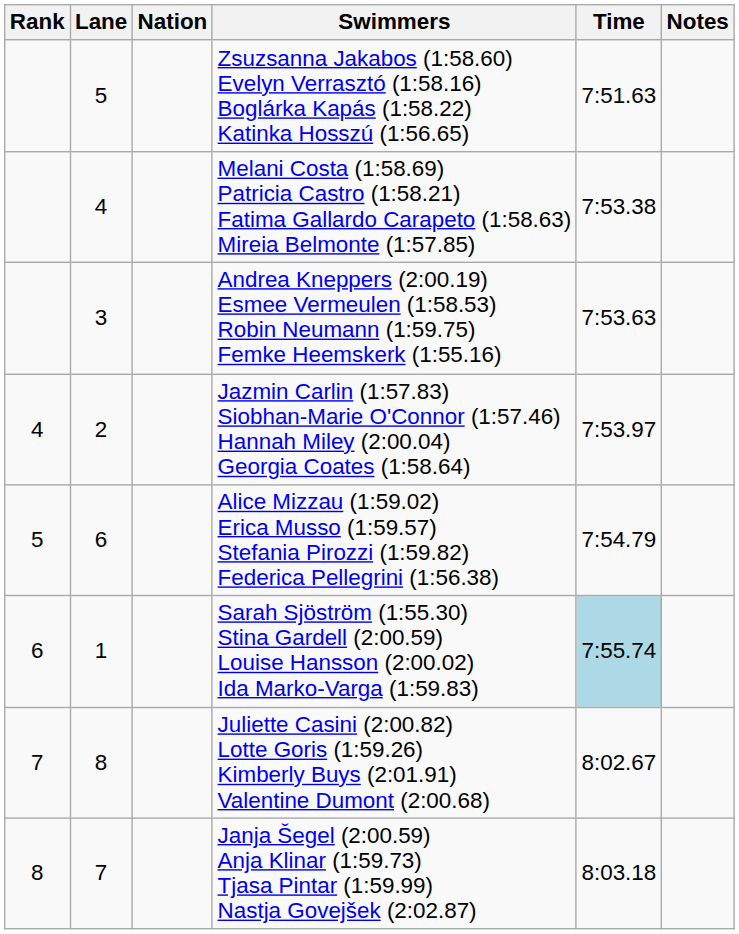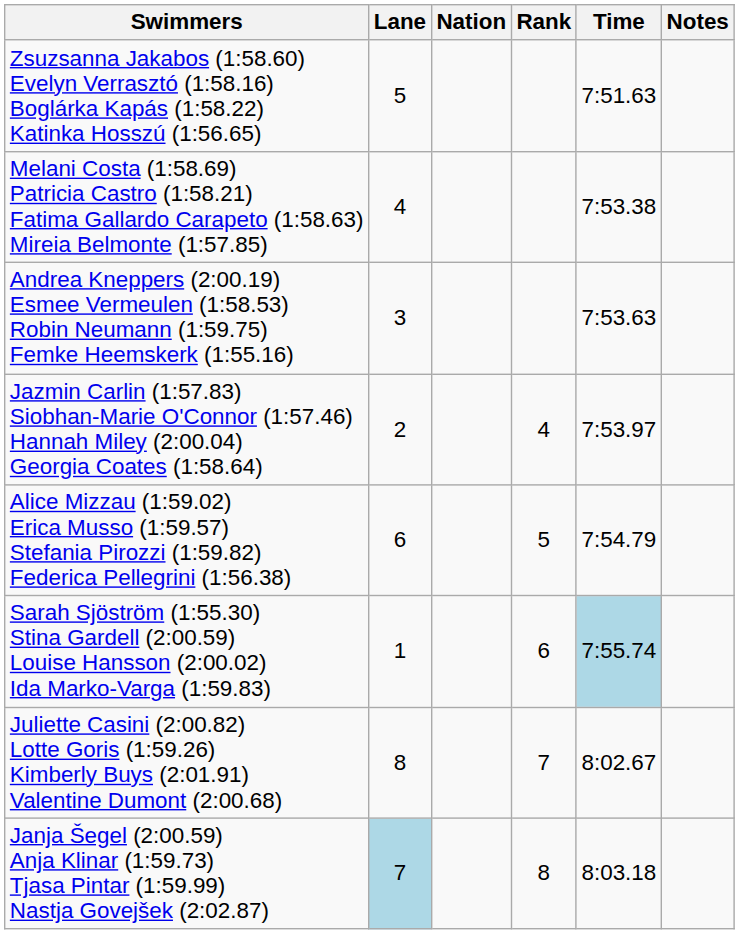columns swapped: (37, 22) <-> (394, 22)
(101, 873) no background -> (400, 873) lightblue background
